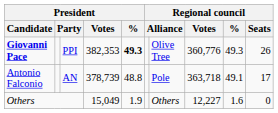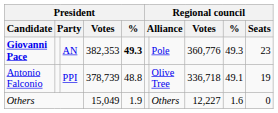(70, 50) PPI -> (70, 50) AN
(163, 50) Olive Tree -> (161, 50) Pole
(266, 50) 26 -> (266, 50) 23
(70, 78) AN -> (70, 78) PPI
(161, 78) Pole -> (163, 78) Olive Tree
(204, 78) 363,718 -> (204, 78) 336,718
(266, 78) 17 -> (266, 78) 19
